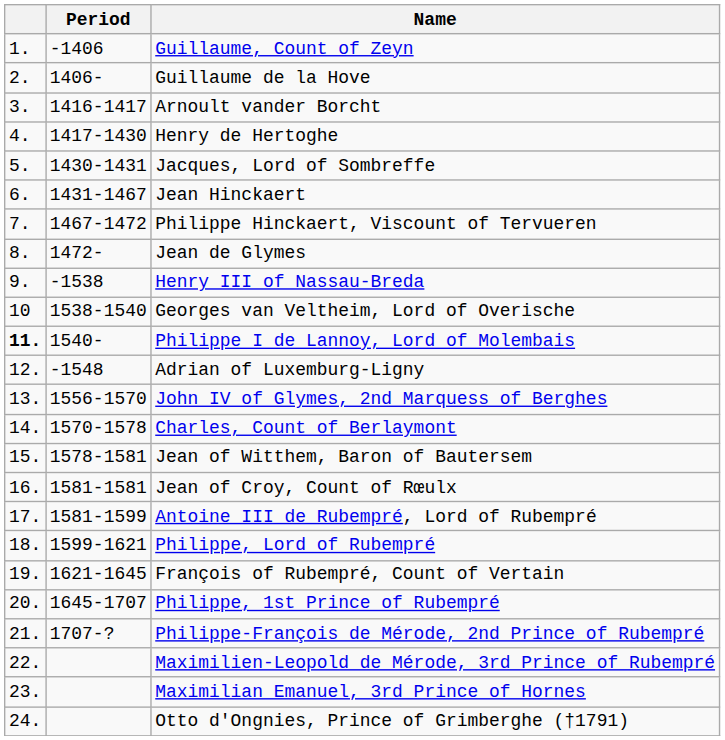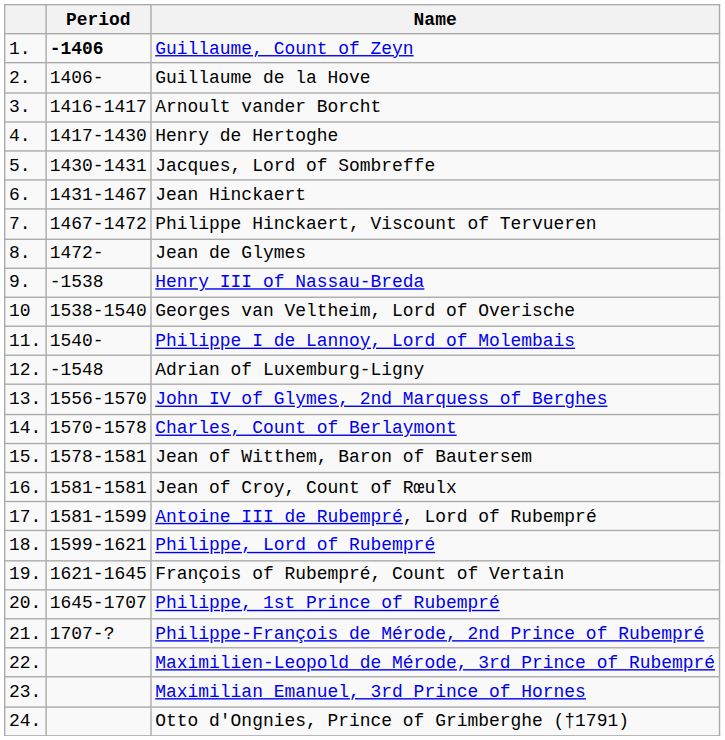(77, 49) normal -> (77, 49) bold
(25, 341) bold -> (25, 341) normal
